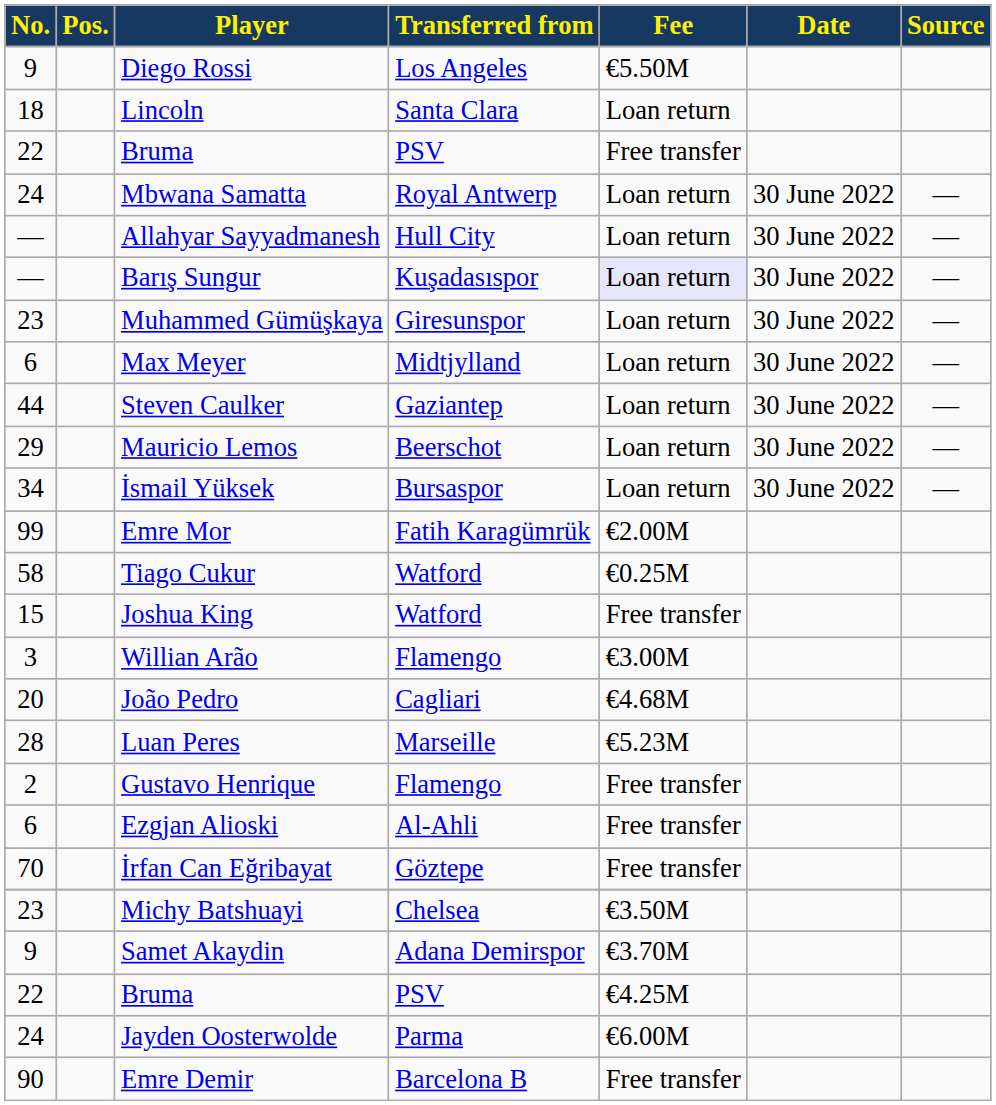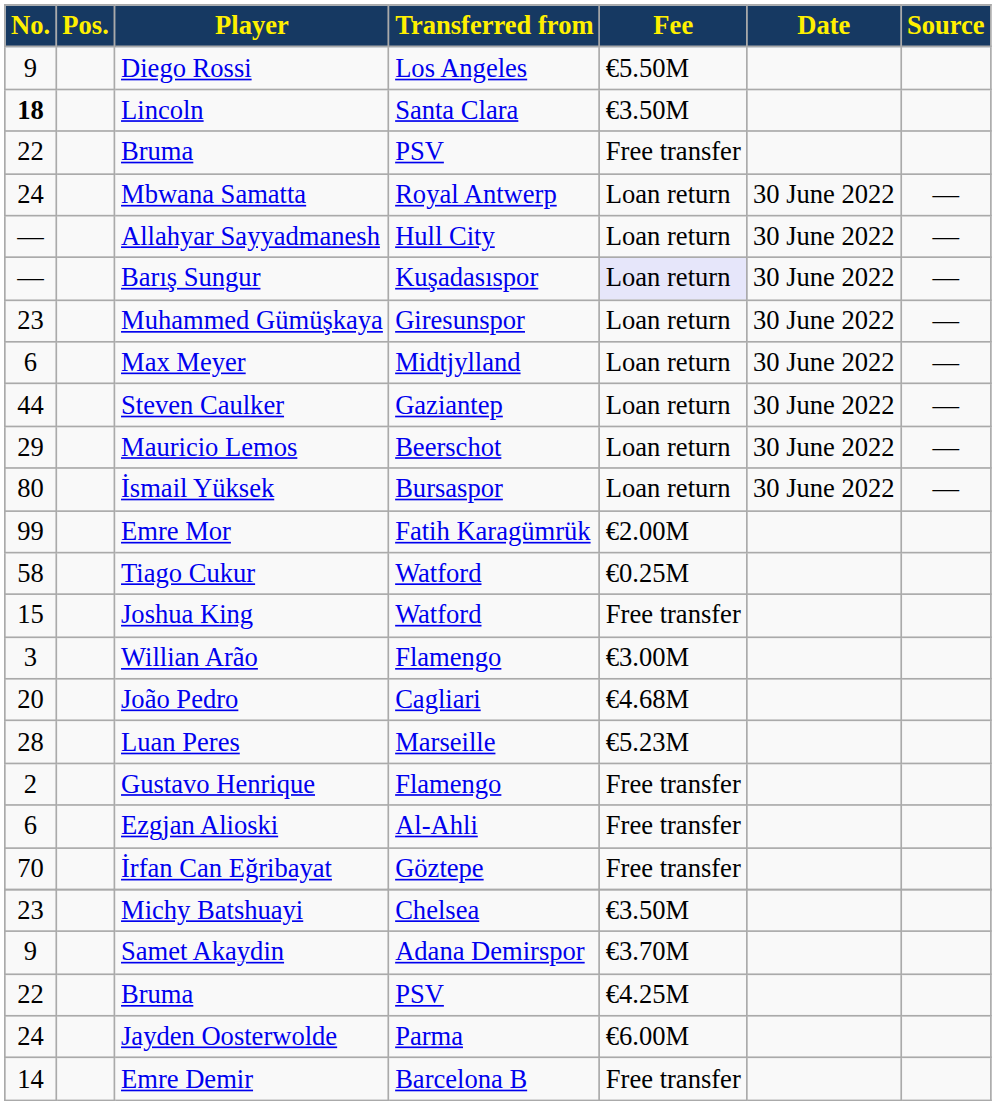(31, 109) normal -> (31, 109) bold
(668, 109) Loan return -> (647, 109) €3.50M
(31, 488) 34 -> (31, 488) 80
(31, 1078) 90 -> (31, 1078) 14
